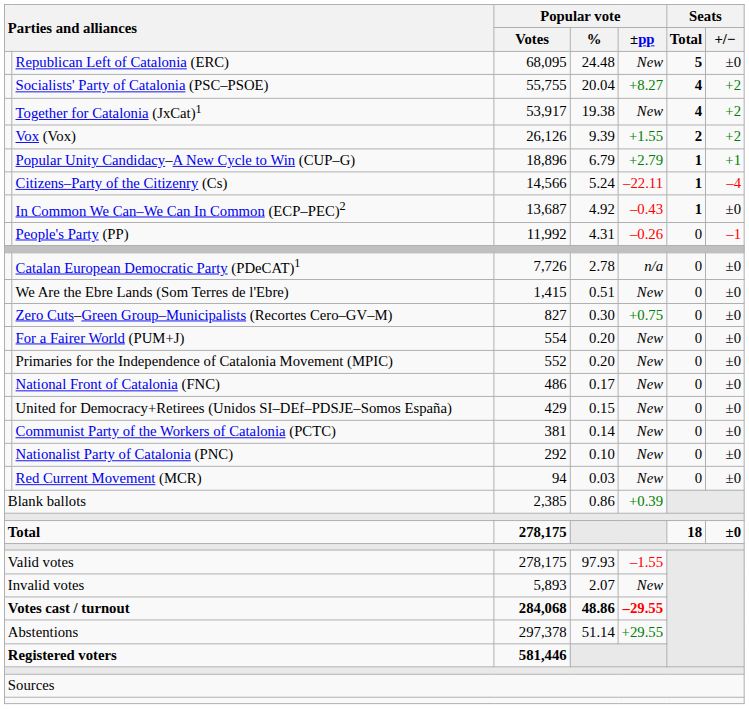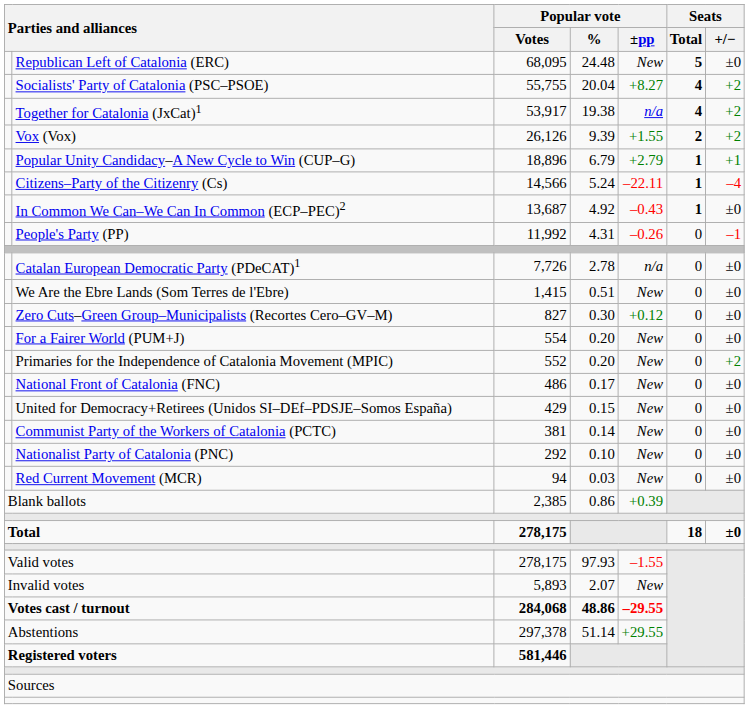(650, 111) New -> (654, 111) n/a
(646, 315) +0.75 -> (646, 315) +0.12
(733, 361) ±0 -> (733, 361) +2
